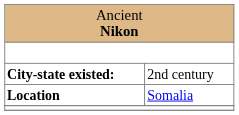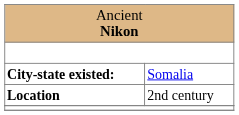(180, 73) 2nd century -> (170, 73) Somalia
(170, 95) Somalia -> (180, 95) 2nd century
